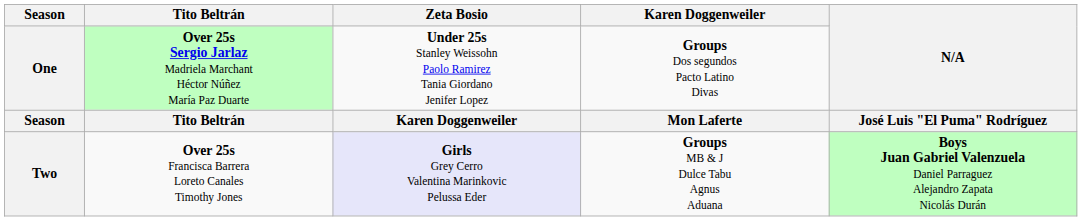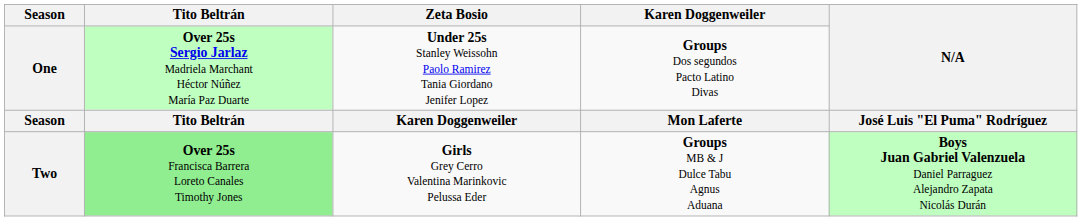(209, 173) no background -> (209, 173) lightgreen background
(457, 173) lavender background -> (457, 173) no background
